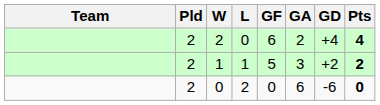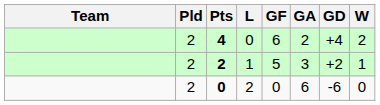columns swapped: (219, 16) <-> (360, 16)
